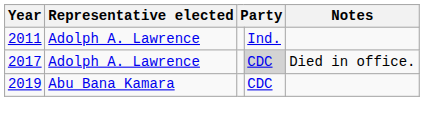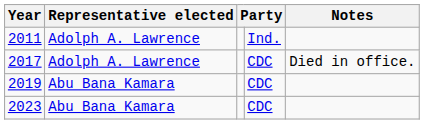(260, 62) lightgrey background -> (260, 62) no background
+ row: (25, 108)
